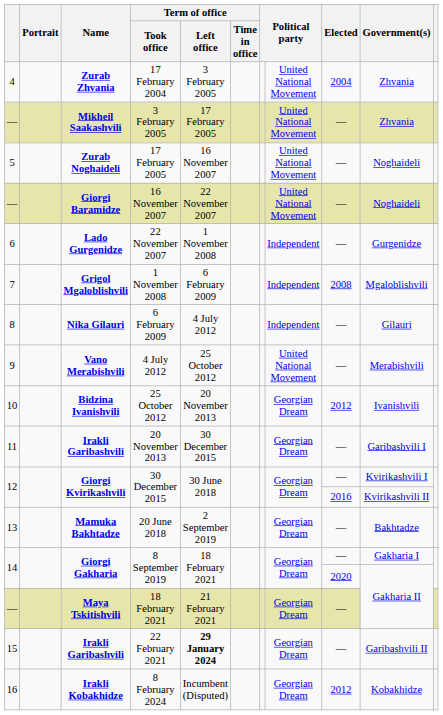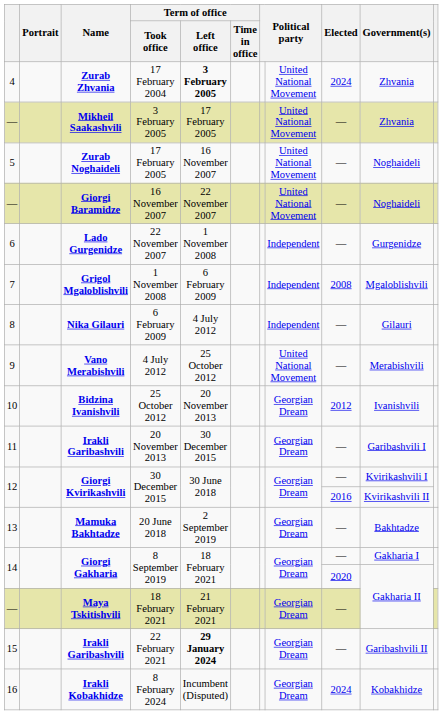(205, 82) normal -> (205, 82) bold
(341, 82) 2004 -> (341, 82) 2024
(341, 689) 2012 -> (341, 689) 2024
